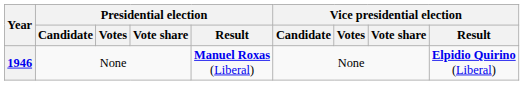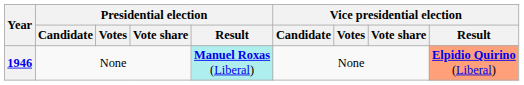(232, 63) no background -> (232, 63) paleturquoise background
(474, 63) no background -> (474, 63) lightsalmon background
